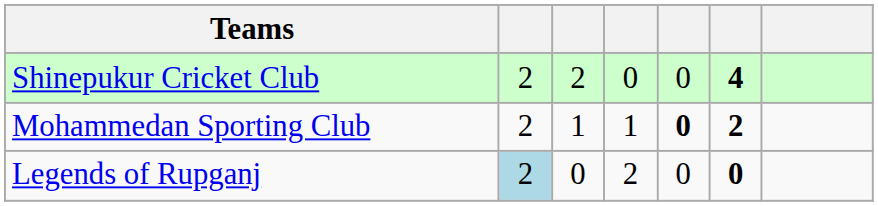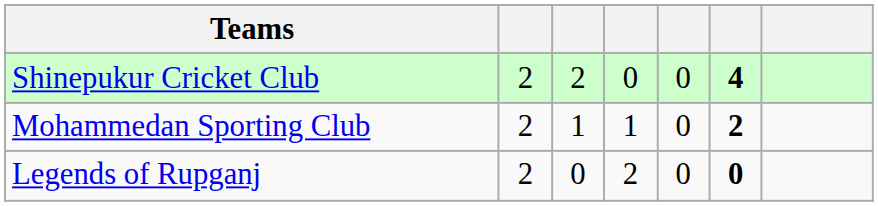(683, 126) bold -> (683, 126) normal
(525, 175) lightblue background -> (525, 175) no background
